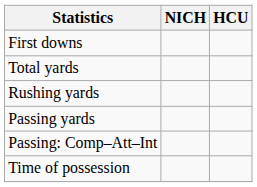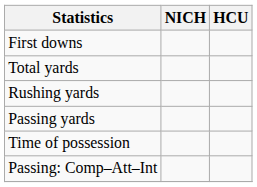rows swapped: (83, 143) <-> (69, 168)
